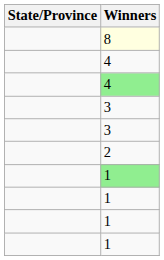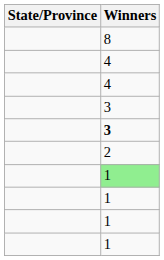(107, 38) lightyellow background -> (107, 38) no background
(107, 84) lightgreen background -> (107, 84) no background
(107, 130) normal -> (107, 130) bold
